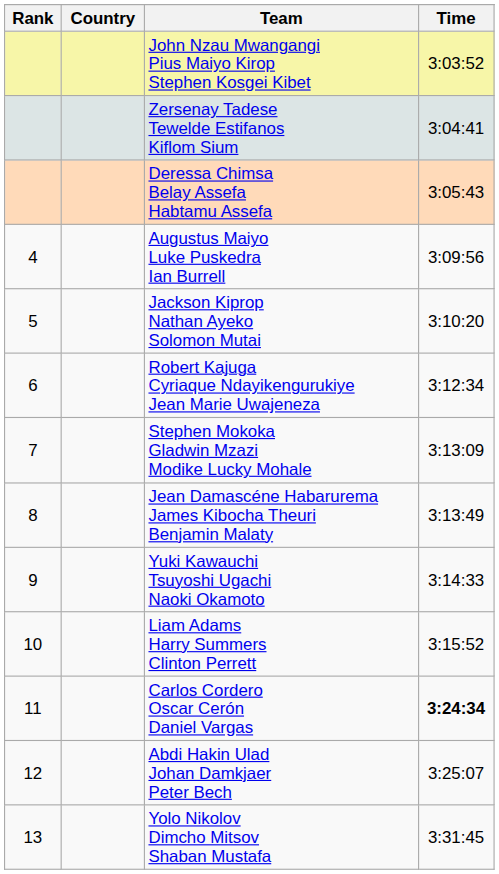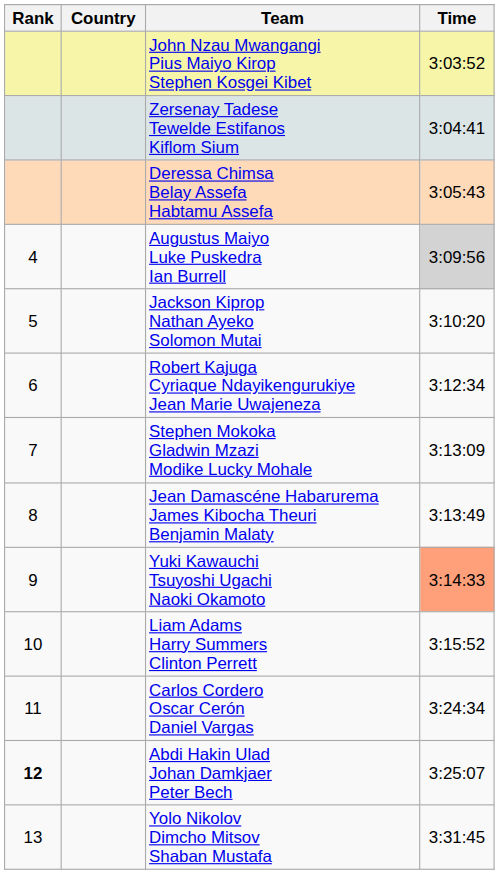(456, 257) no background -> (457, 257) lightgrey background
(456, 579) no background -> (457, 579) lightsalmon background
(456, 708) bold -> (457, 708) normal
(33, 773) normal -> (33, 773) bold
